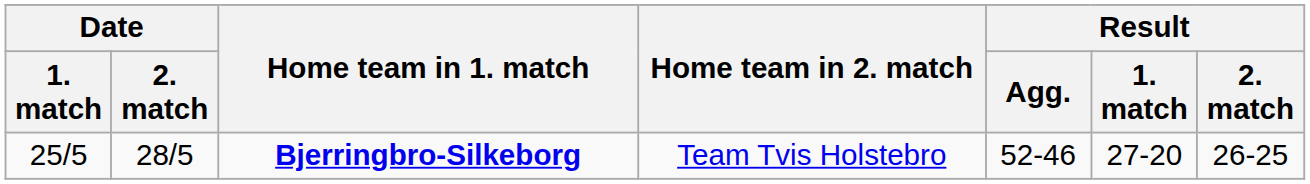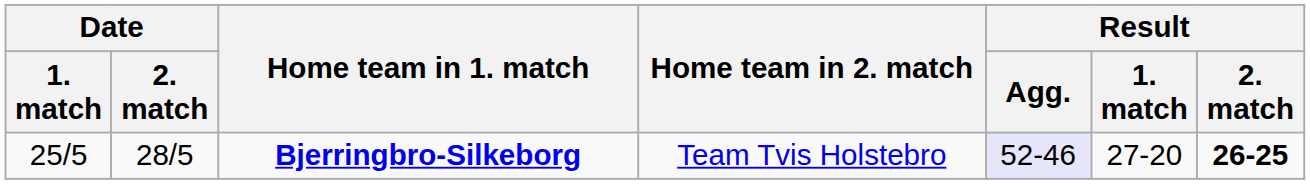(1038, 155) no background -> (1038, 155) lavender background
(1250, 155) normal -> (1250, 155) bold
